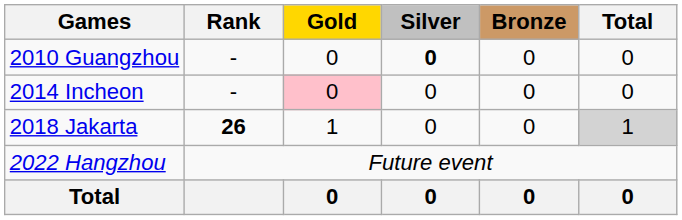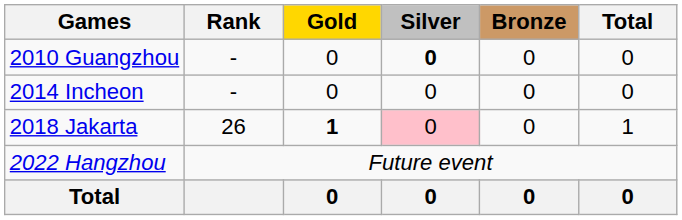(332, 92) pink background -> (332, 92) no background
(234, 127) bold -> (234, 127) normal
(332, 127) normal -> (332, 127) bold
(431, 127) no background -> (431, 127) pink background
(628, 127) lightgrey background -> (628, 127) no background
